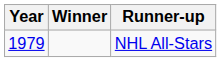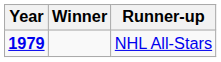(26, 43) normal -> (26, 43) bold
